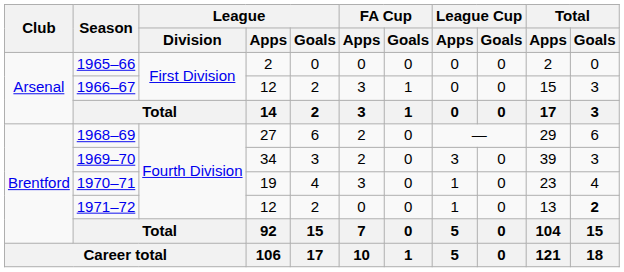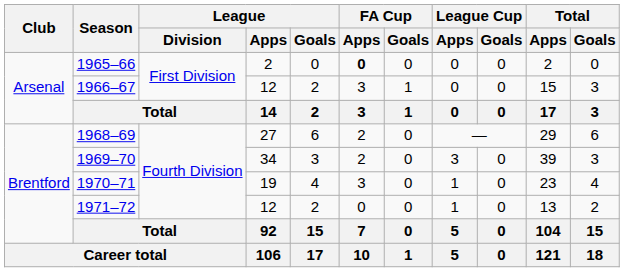(362, 64) normal -> (362, 64) bold
(595, 207) bold -> (595, 207) normal
